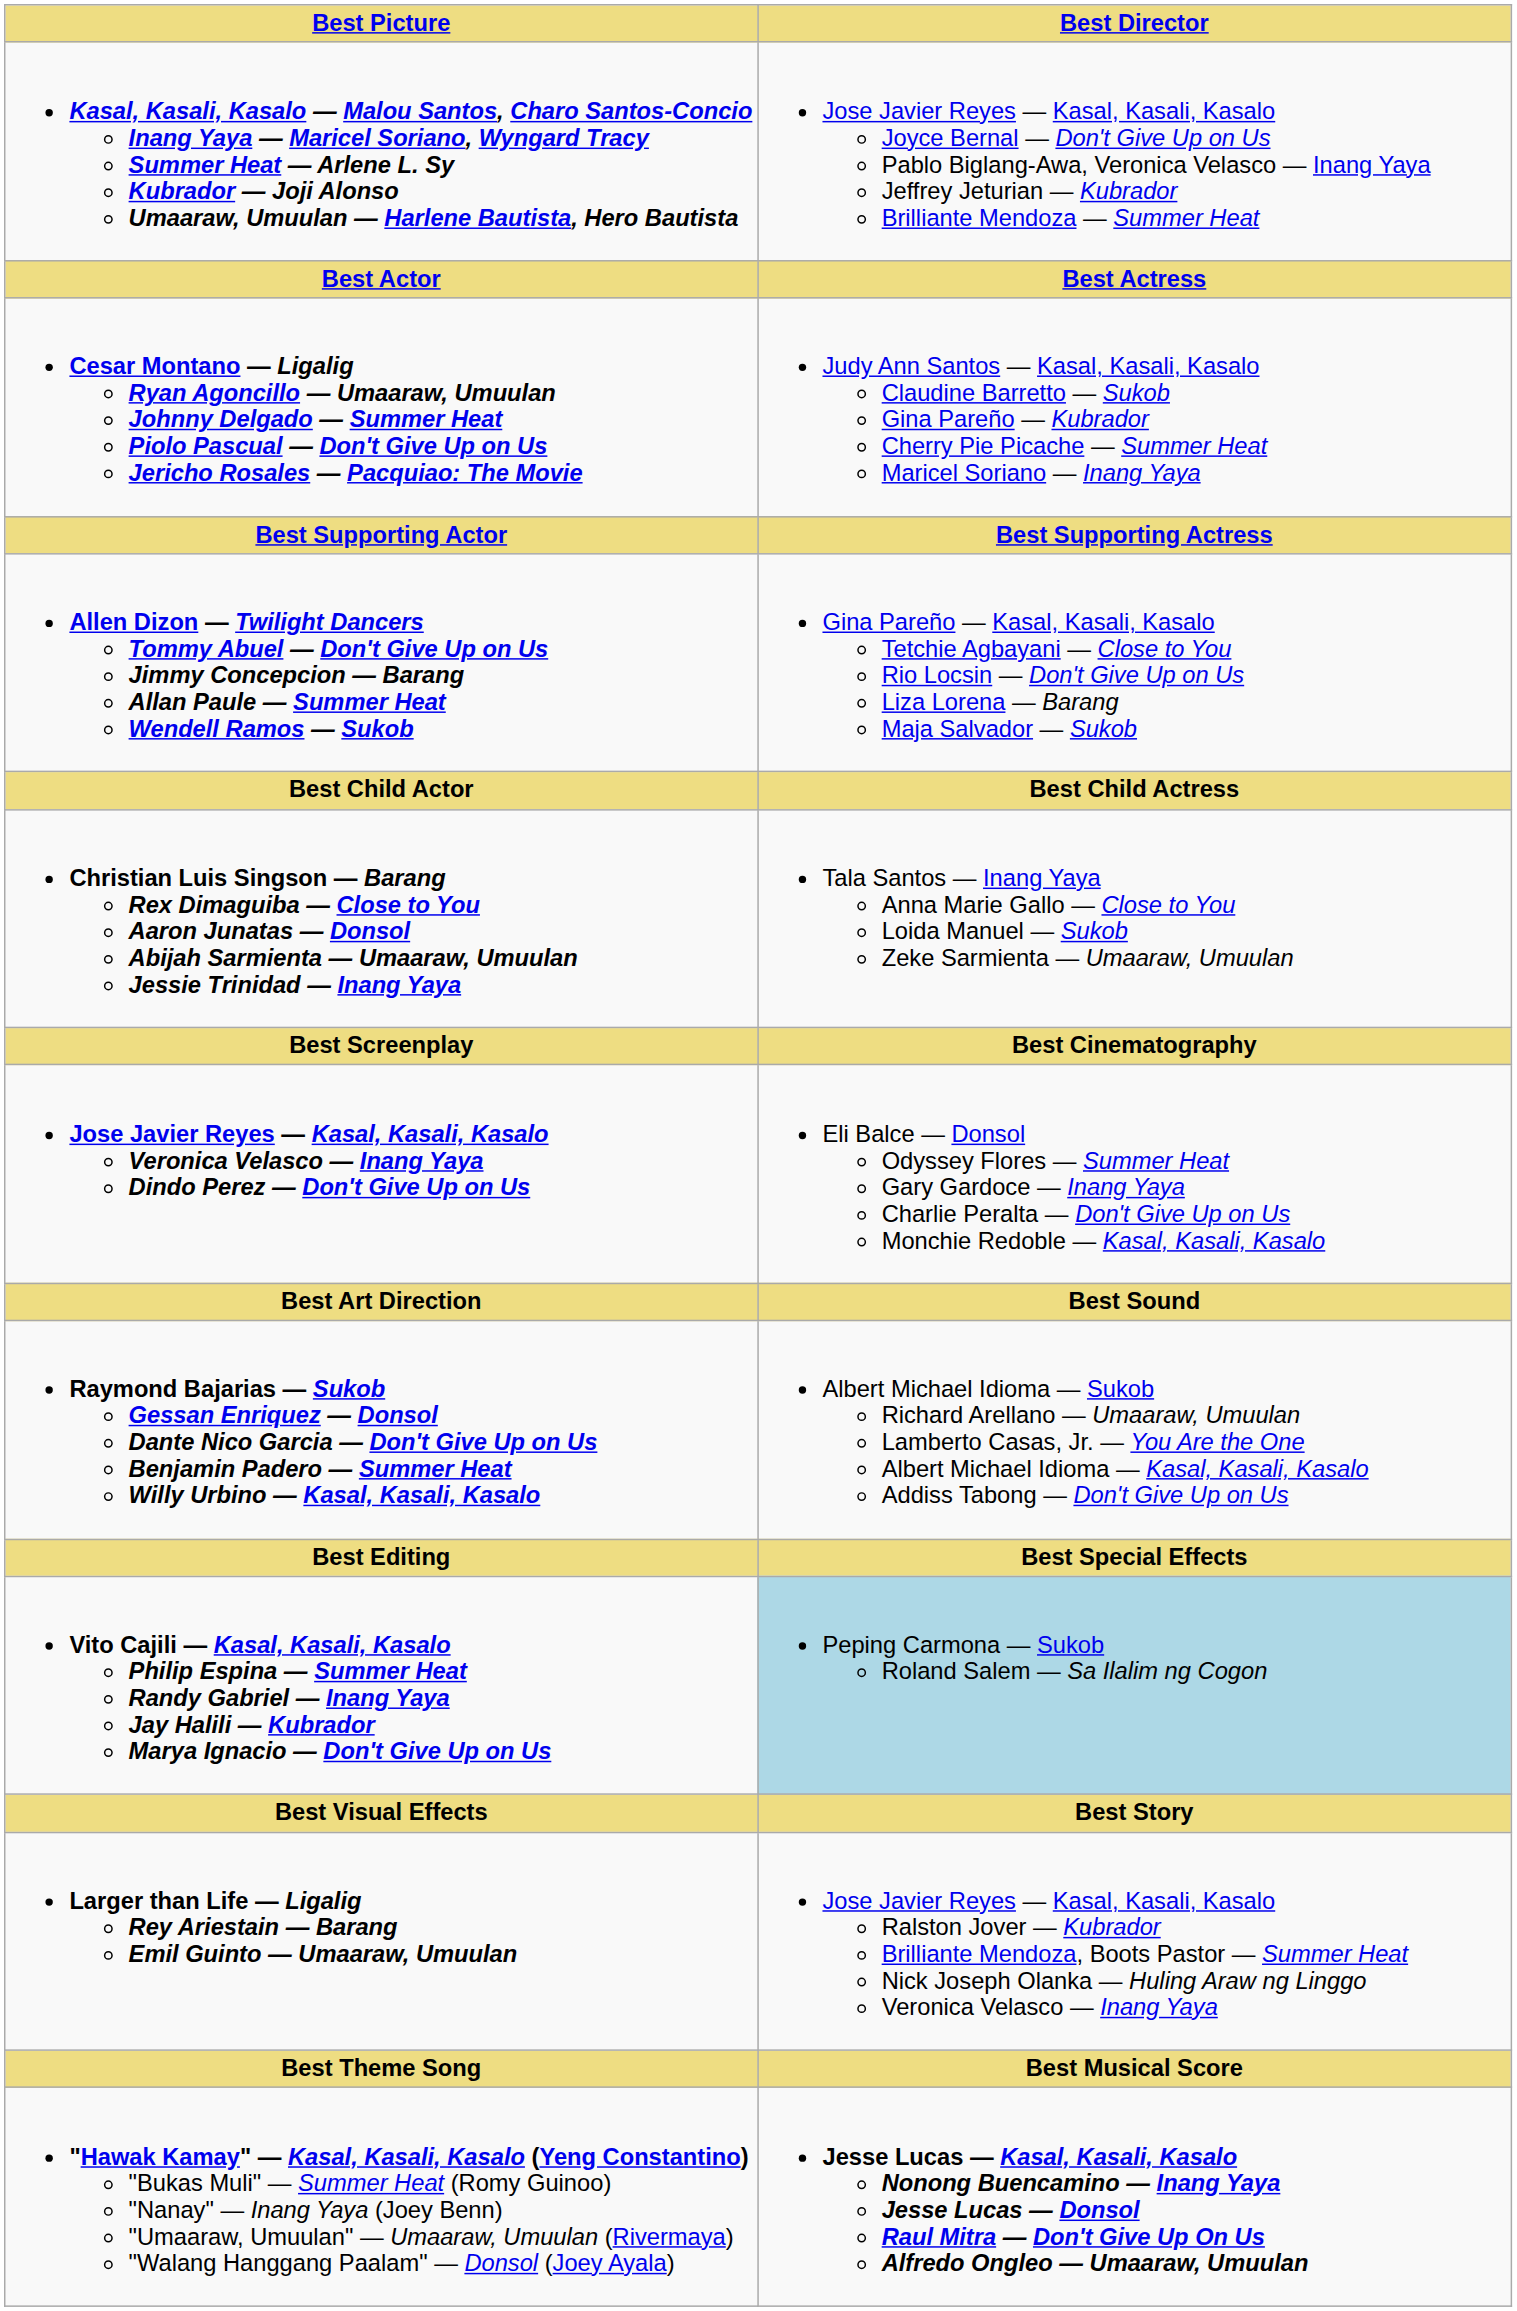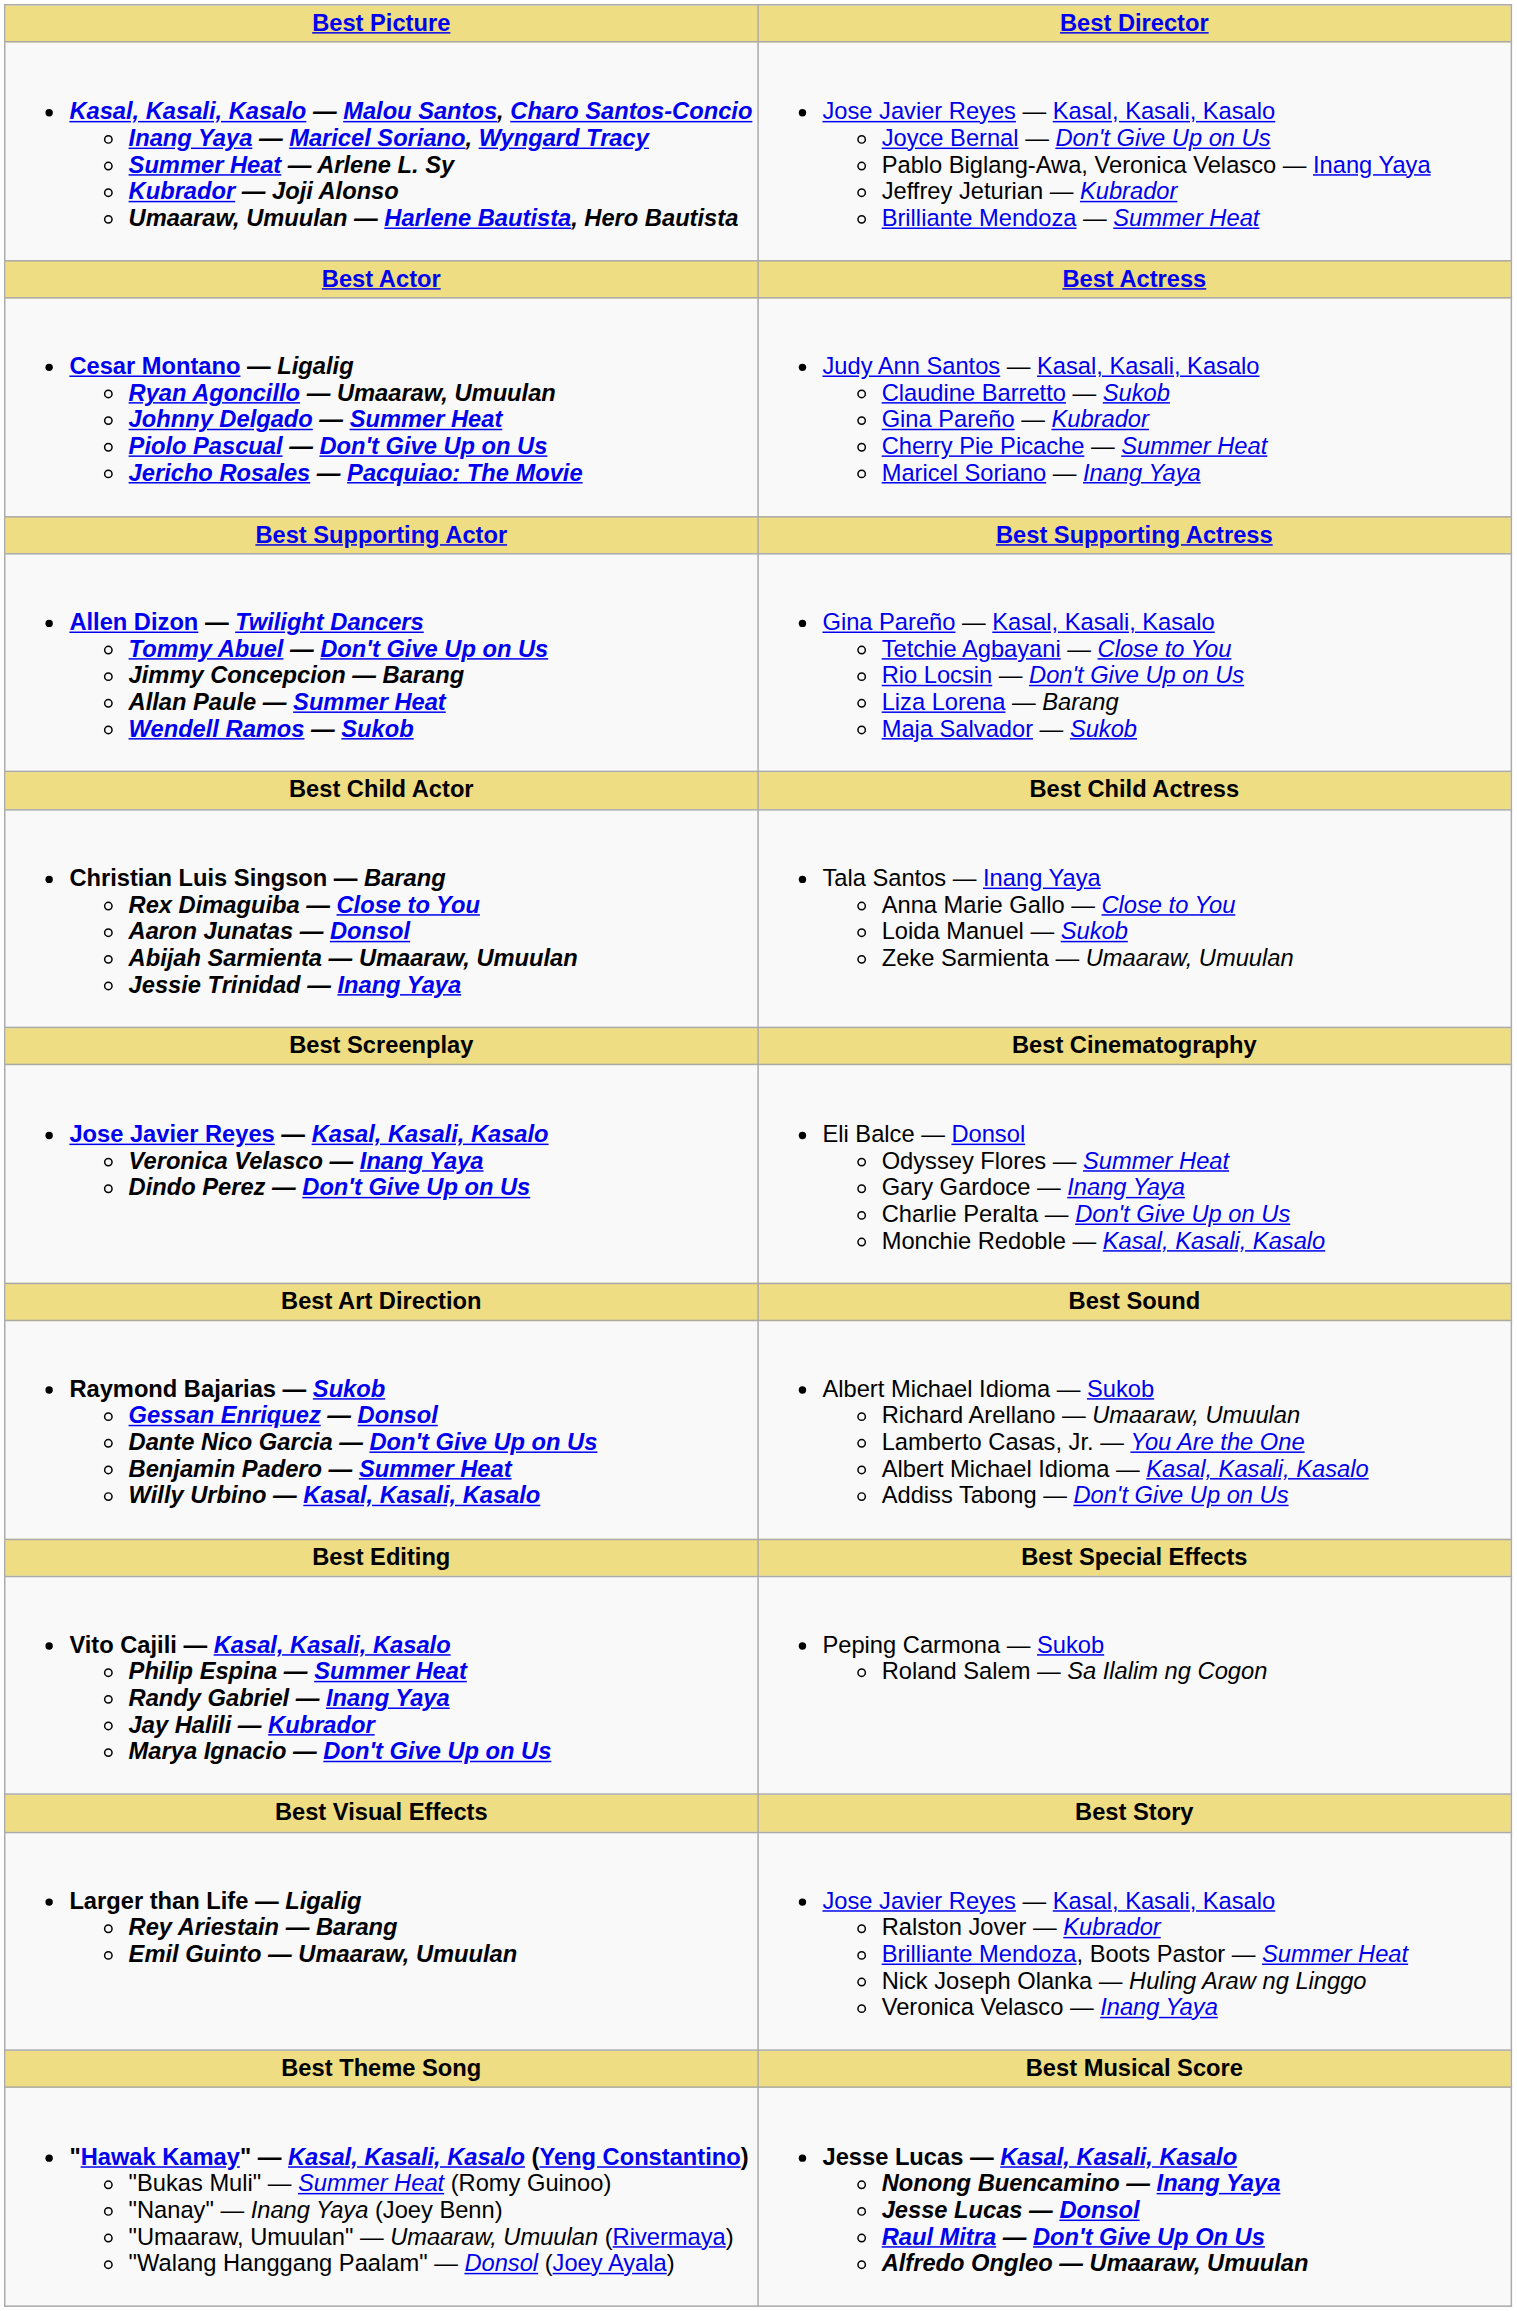(1134, 1659) lightblue background -> (1134, 1659) no background
